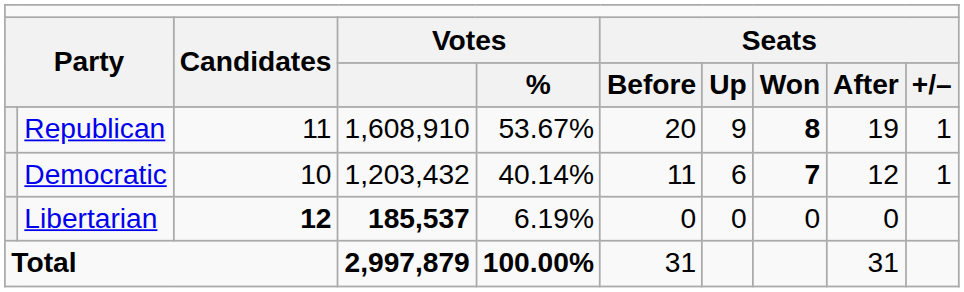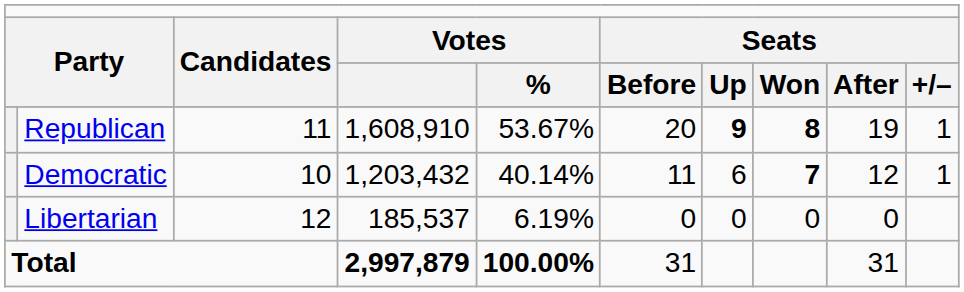(739, 129) normal -> (739, 129) bold
(316, 218) bold -> (316, 218) normal
(419, 218) bold -> (419, 218) normal
